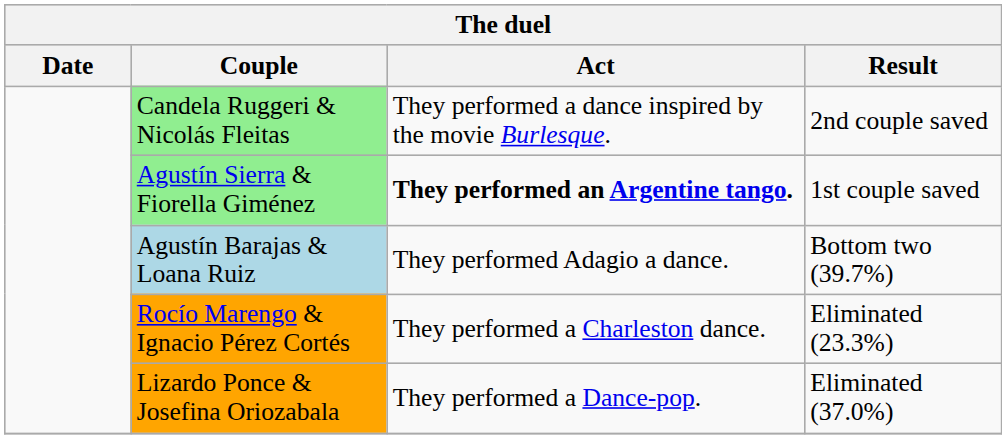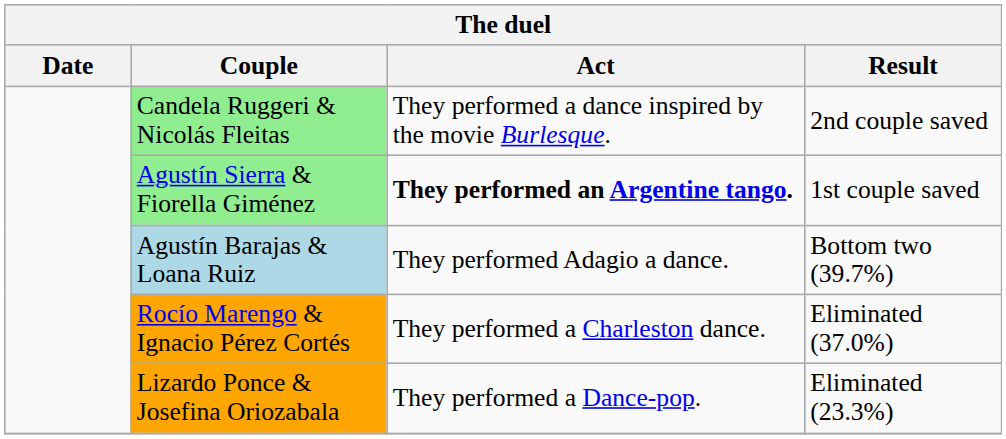(866, 328) Eliminated (23.3%) -> (866, 328) Eliminated (37.0%)
(866, 398) Eliminated (37.0%) -> (866, 398) Eliminated (23.3%)
